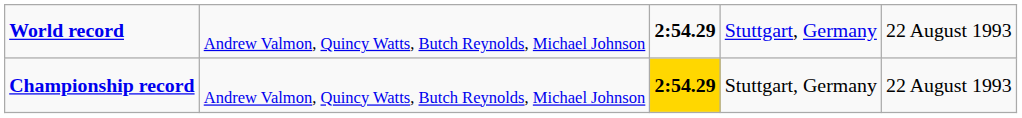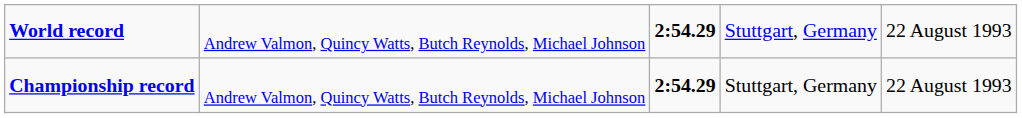(685, 85) gold background -> (685, 85) no background
